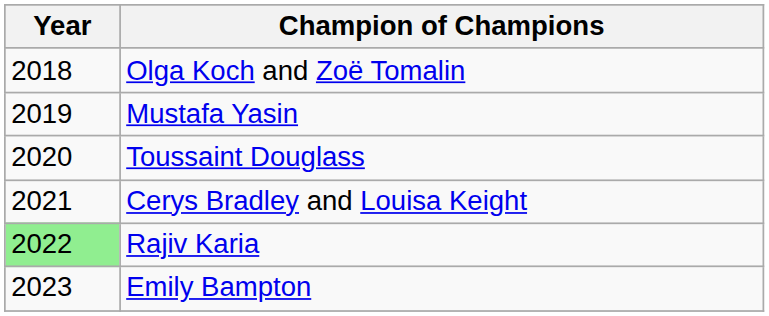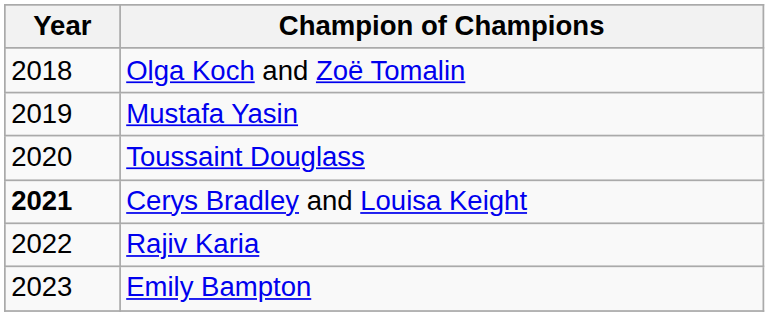(42, 200) normal -> (42, 200) bold
(42, 244) lightgreen background -> (42, 244) no background
